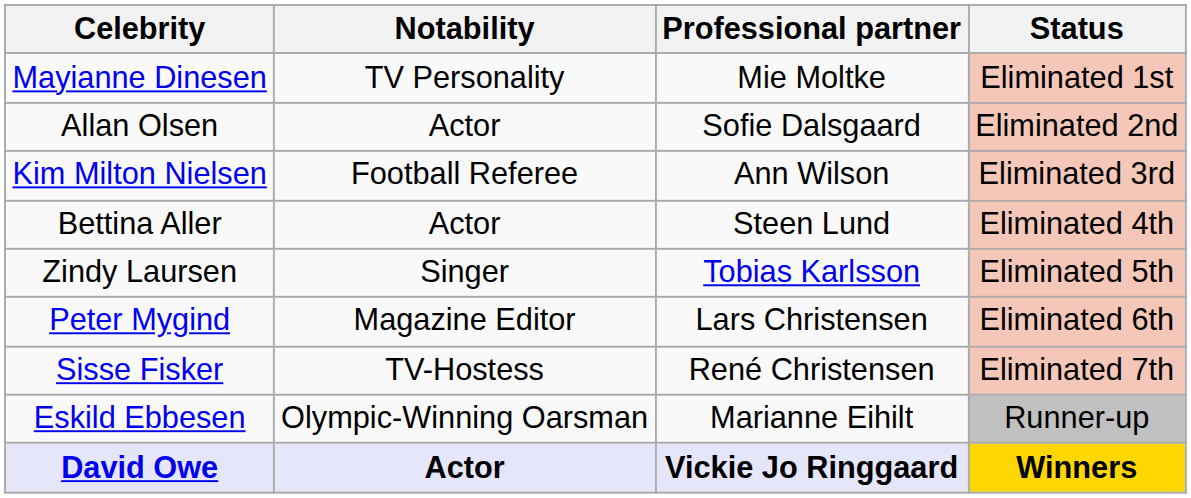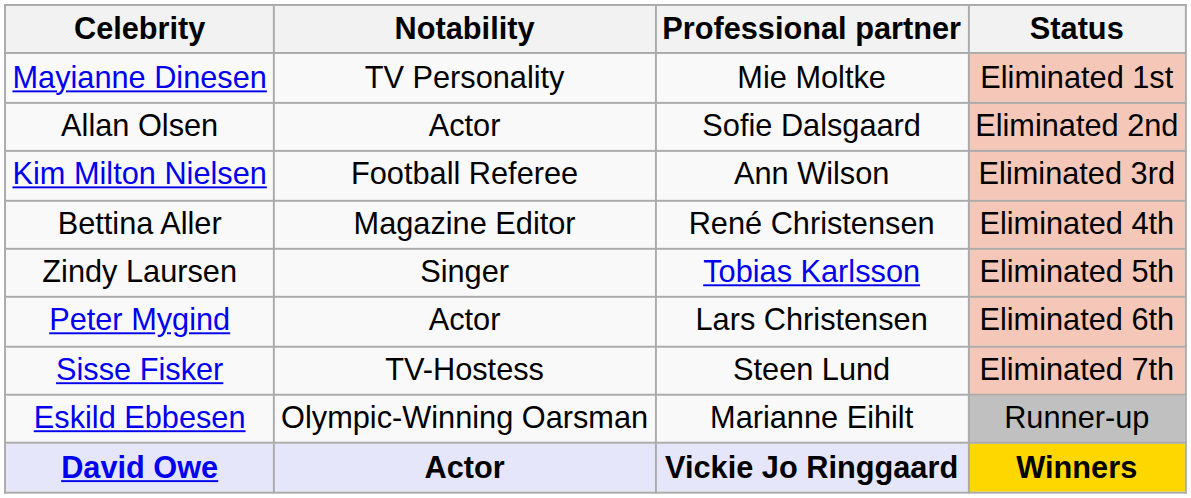(465, 223) Actor -> (465, 223) Magazine Editor
(812, 223) Steen Lund -> (812, 223) René Christensen
(465, 321) Magazine Editor -> (465, 321) Actor
(812, 369) René Christensen -> (812, 369) Steen Lund
